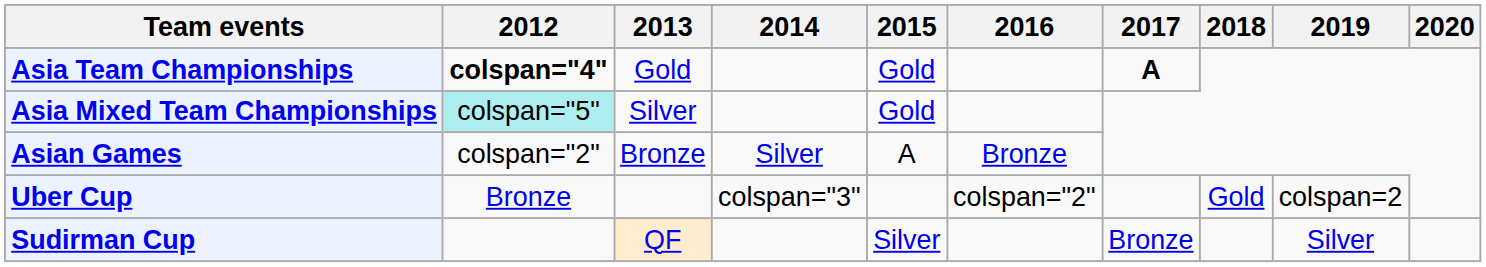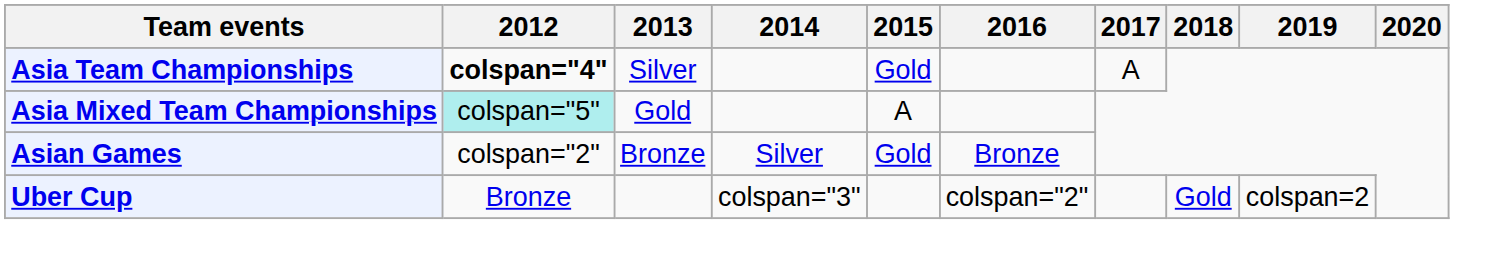(663, 69) Gold -> (663, 69) Silver
(1151, 69) bold -> (1131, 69) normal
(663, 112) Silver -> (663, 112) Gold
(907, 112) Gold -> (903, 112) A
(907, 154) A -> (903, 154) Gold
- row: (103, 239)
